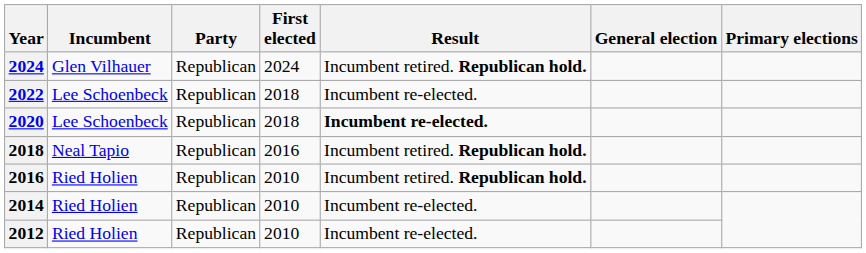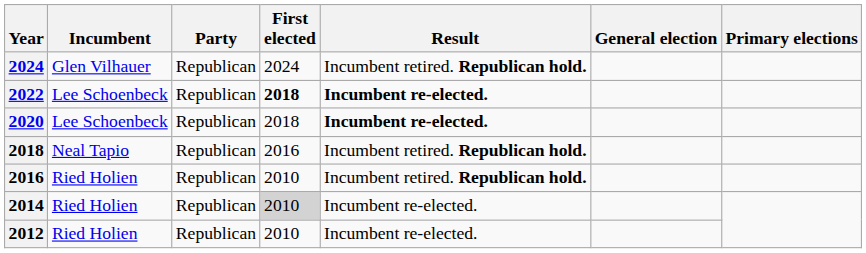(282, 94) normal -> (282, 94) bold
(401, 94) normal -> (406, 94) bold
(282, 205) no background -> (282, 205) lightgrey background
